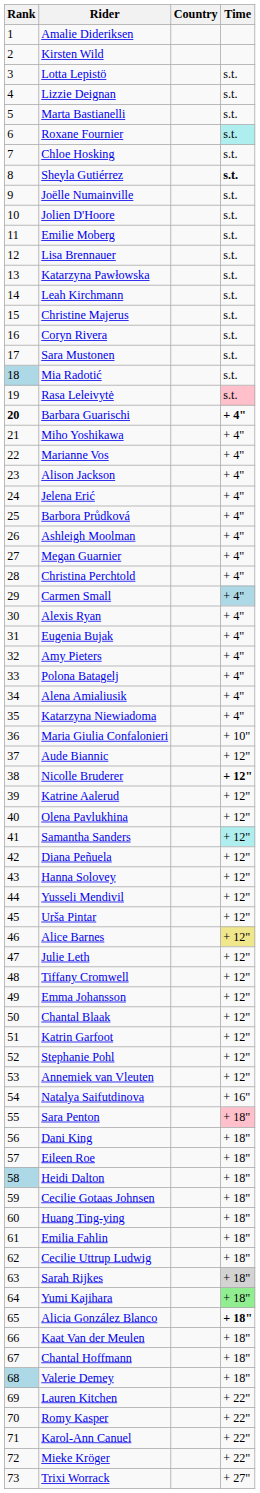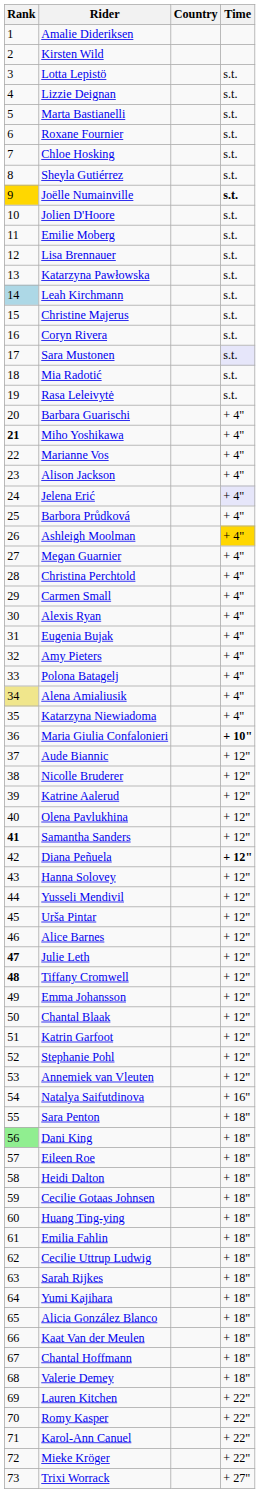(230, 135) paleturquoise background -> (230, 135) no background
(231, 175) bold -> (230, 175) normal
(10, 195) no background -> (10, 195) gold background
(230, 195) normal -> (231, 195) bold
(13, 295) no background -> (13, 295) lightblue background
(230, 355) no background -> (230, 355) lavender background
(13, 375) lightblue background -> (13, 375) no background
(230, 395) pink background -> (230, 395) no background
(13, 415) bold -> (13, 415) normal
(235, 415) bold -> (234, 415) normal
(13, 435) normal -> (13, 435) bold
(234, 495) no background -> (234, 495) lavender background
(234, 536) no background -> (234, 536) gold background
(234, 596) lightblue background -> (234, 596) no background
(13, 696) no background -> (13, 696) khaki background
(237, 736) normal -> (238, 736) bold
(238, 776) bold -> (237, 776) normal
(13, 836) normal -> (13, 836) bold
(237, 836) paleturquoise background -> (237, 836) no background
(237, 856) normal -> (238, 856) bold
(237, 937) khaki background -> (237, 937) no background
(13, 957) normal -> (13, 957) bold
(13, 977) normal -> (13, 977) bold
(237, 1117) pink background -> (237, 1117) no background
(13, 1137) no background -> (13, 1137) lightgreen background
(13, 1177) lightblue background -> (13, 1177) no background
(237, 1277) lightgrey background -> (237, 1277) no background
(237, 1297) lightgreen background -> (237, 1297) no background
(238, 1317) bold -> (237, 1317) normal
(13, 1378) lightblue background -> (13, 1378) no background
